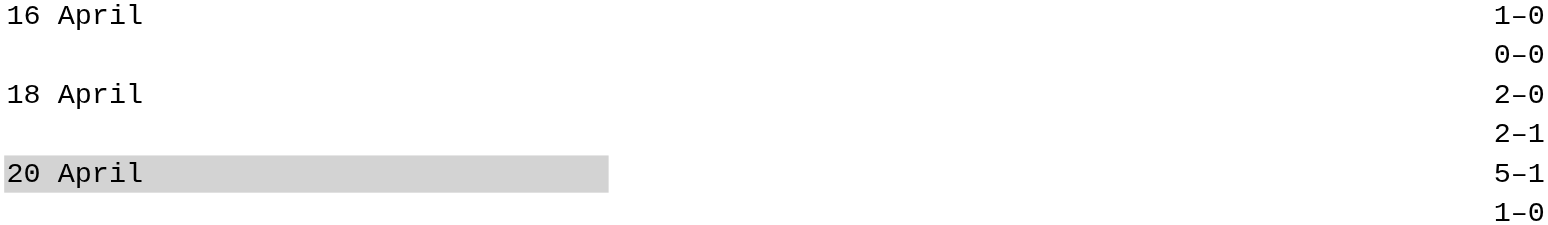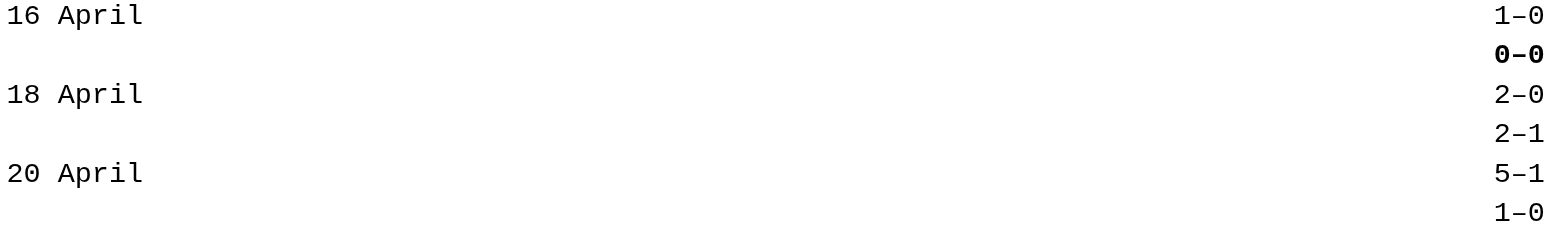(1519, 56) normal -> (1519, 56) bold
(75, 174) lightgrey background -> (75, 174) no background
